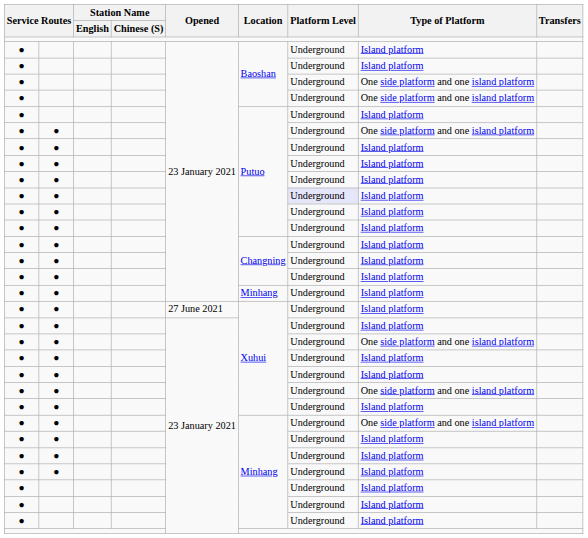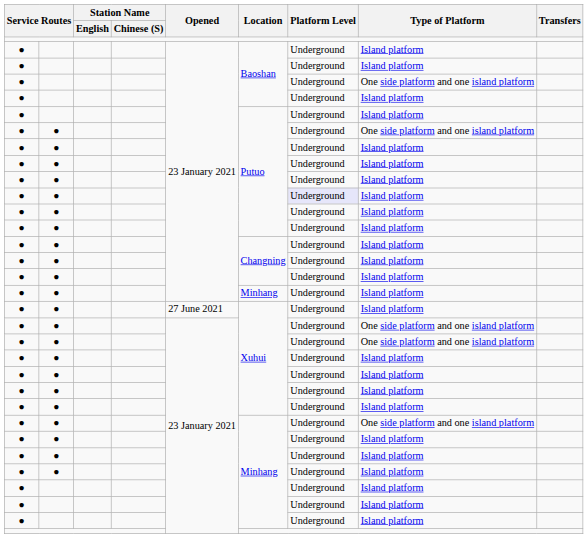(447, 98) One side platform and one island platform -> (392, 98) Island platform
(392, 325) Island platform -> (447, 325) One side platform and one island platform
(447, 390) One side platform and one island platform -> (392, 390) Island platform
